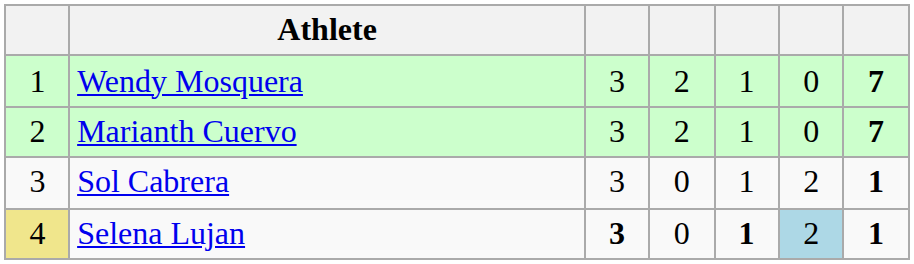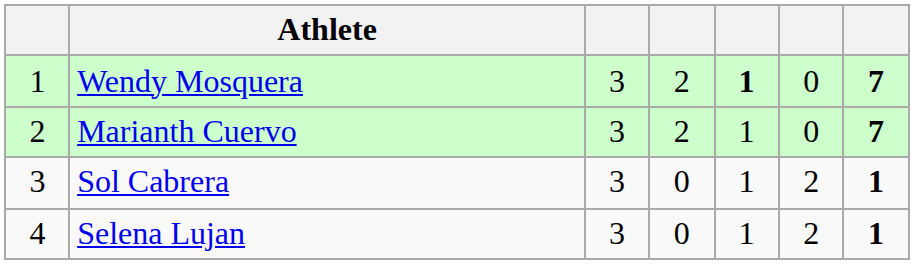(746, 80) normal -> (746, 80) bold
(37, 232) khaki background -> (37, 232) no background
(617, 232) bold -> (617, 232) normal
(746, 232) bold -> (746, 232) normal
(811, 232) lightblue background -> (811, 232) no background
